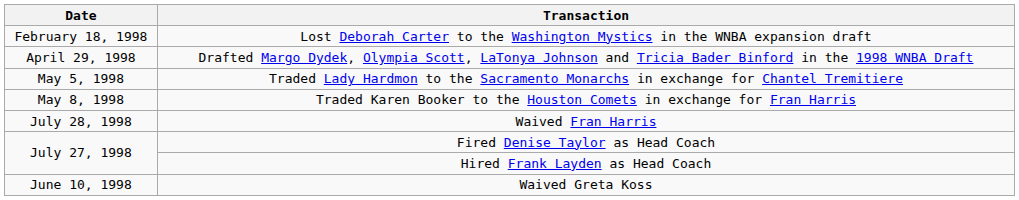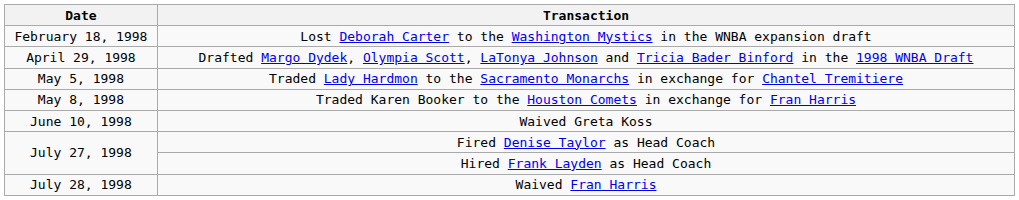rows swapped: (586, 185) <-> (586, 121)
